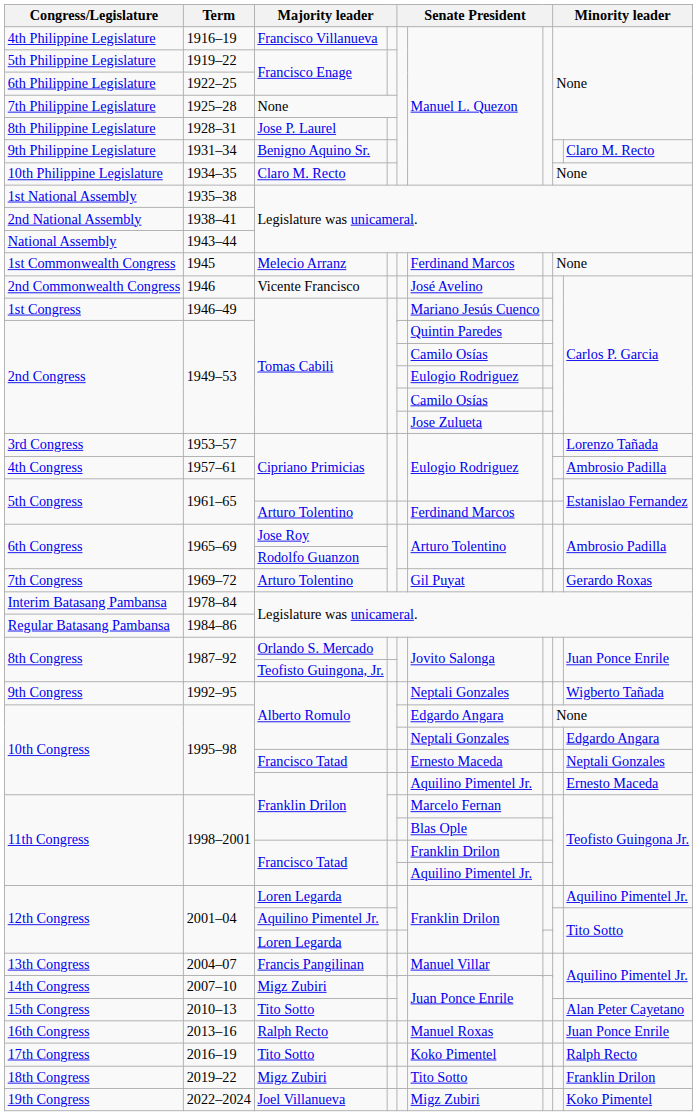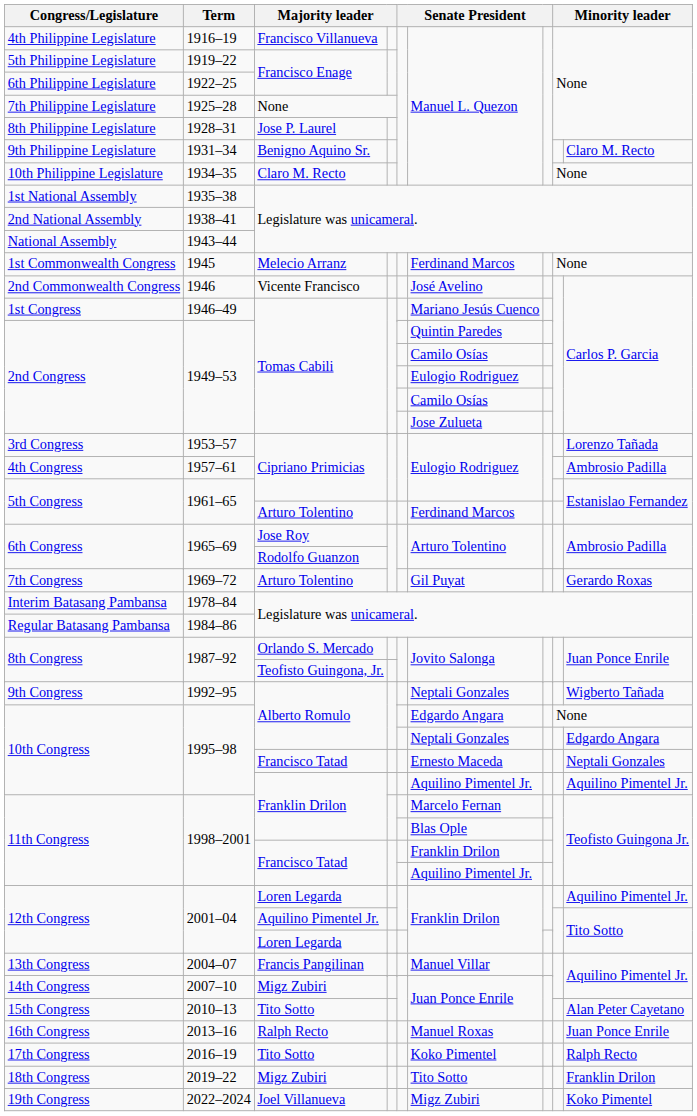(612, 783) Ernesto Maceda -> (627, 783) Aquilino Pimentel Jr.
